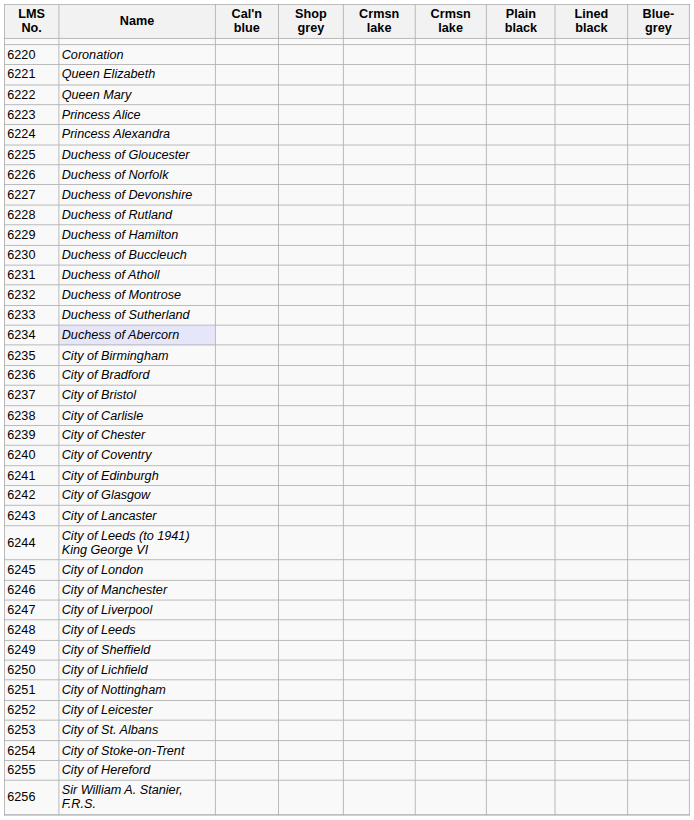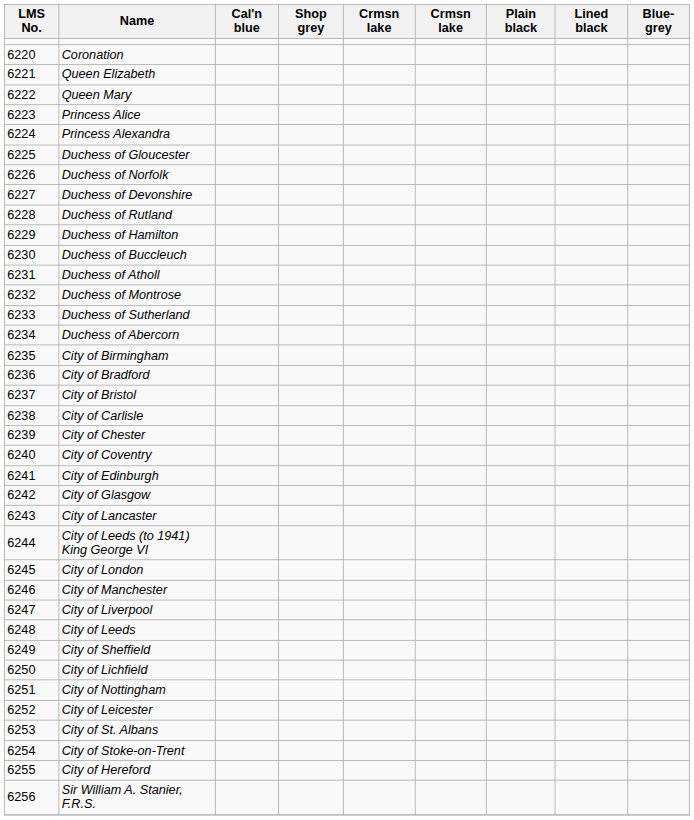(121, 335) lavender background -> (121, 335) no background
